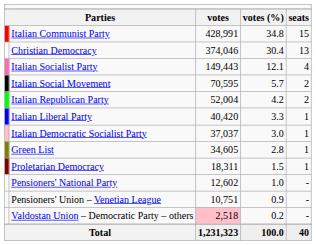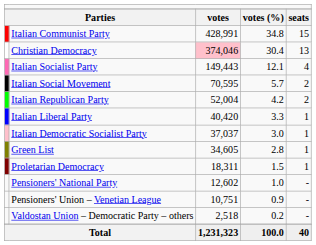(222, 50) no background -> (222, 50) pink background
(227, 216) pink background -> (227, 216) no background
